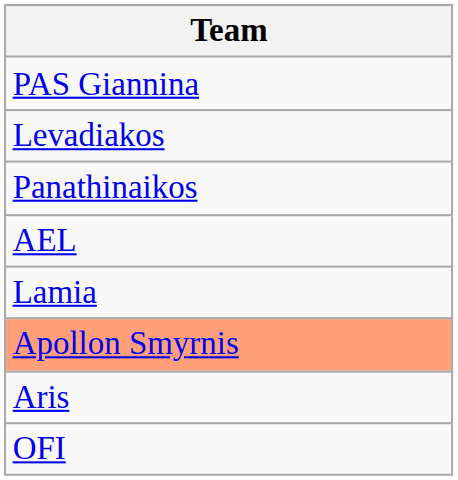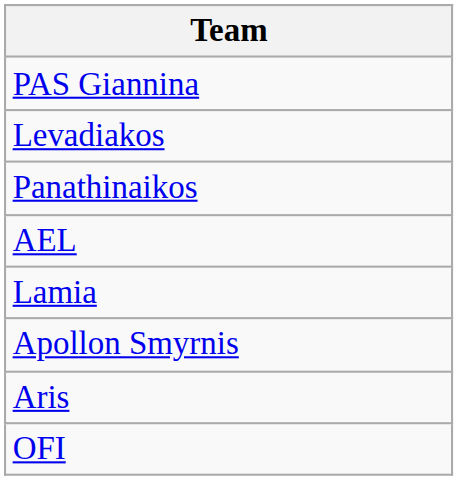(126, 344) lightsalmon background -> (126, 344) no background
